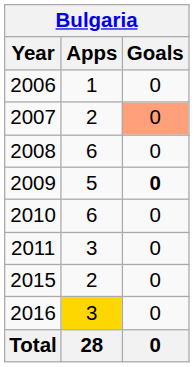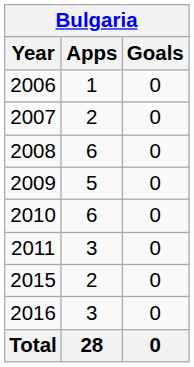(155, 118) lightsalmon background -> (155, 118) no background
(155, 183) bold -> (155, 183) normal
(92, 313) gold background -> (92, 313) no background
